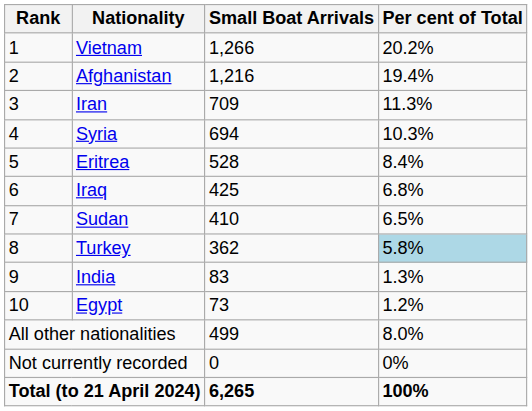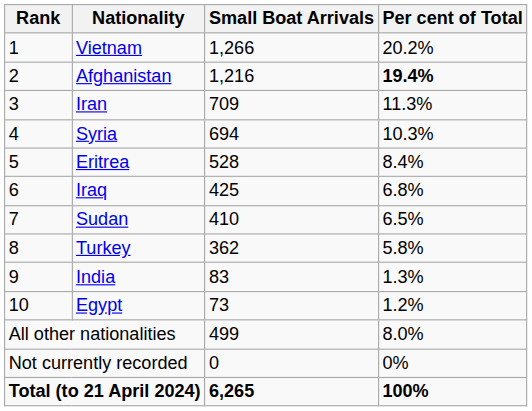(408, 76) normal -> (408, 76) bold
(403, 248) lightblue background -> (403, 248) no background
